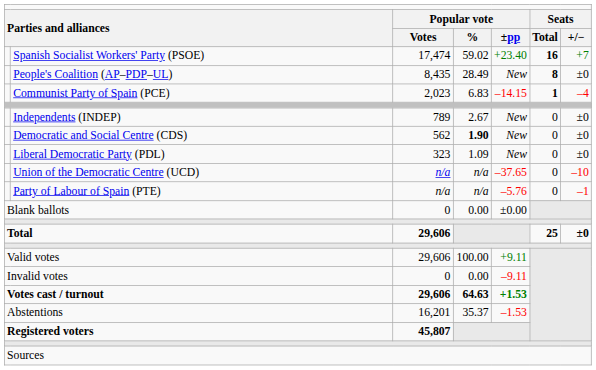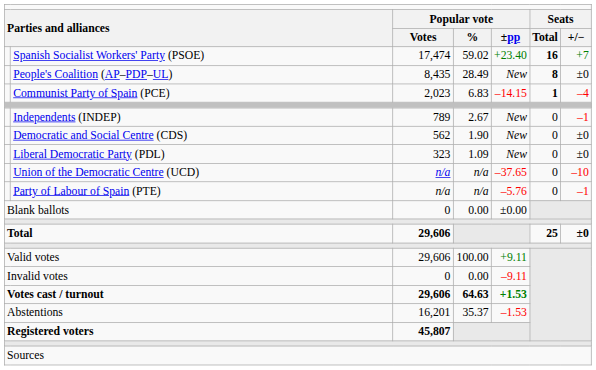(583, 117) ±0 -> (583, 117) –1
(478, 135) bold -> (478, 135) normal
